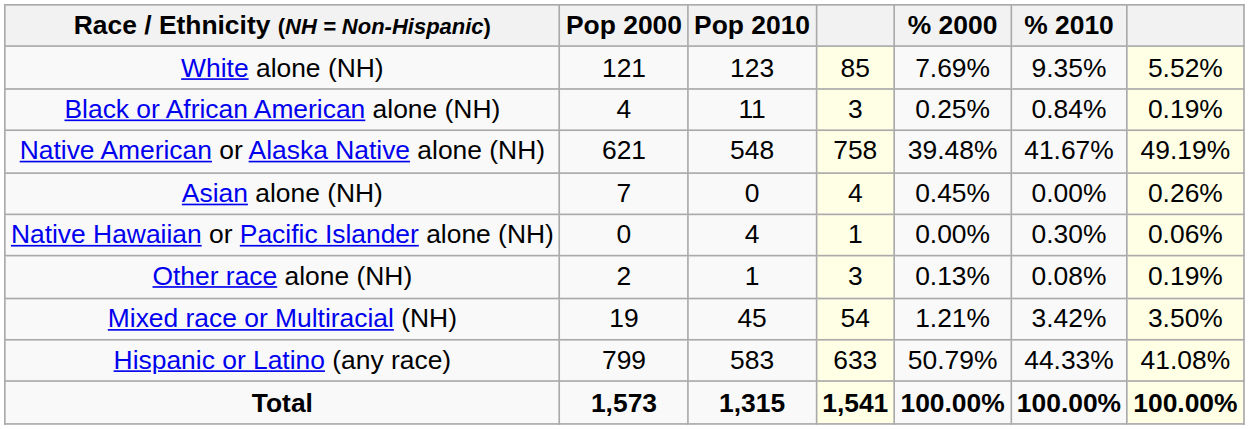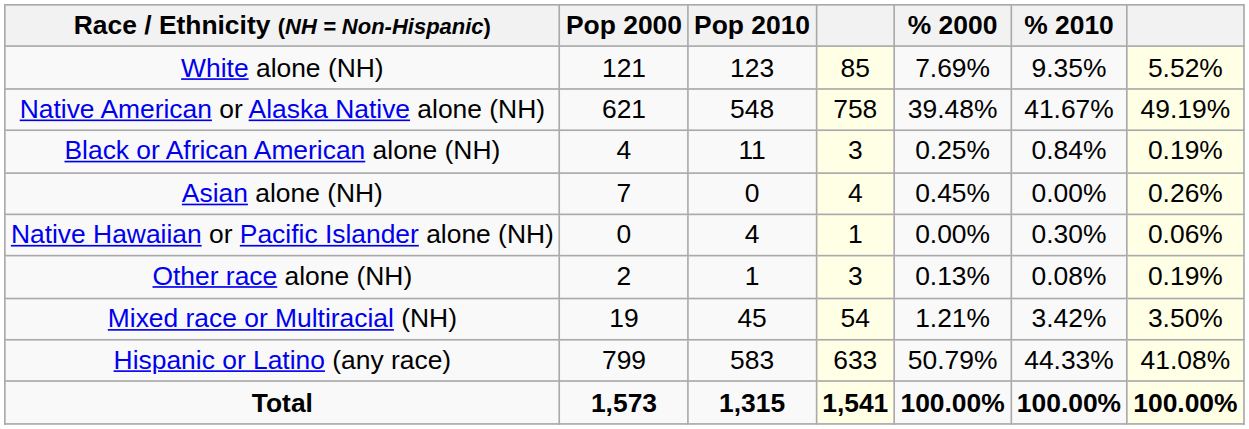rows swapped: (282, 109) <-> (282, 151)
